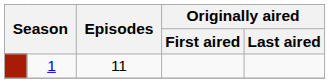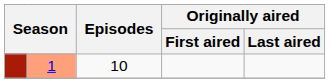(51, 66) no background -> (51, 66) lightsalmon background
(119, 66) 11 -> (119, 66) 10
